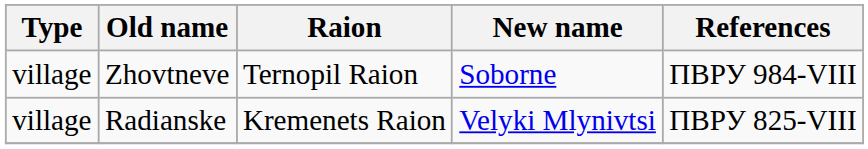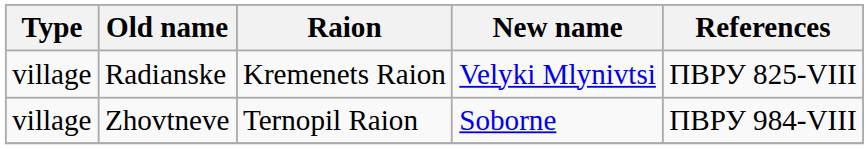rows swapped: (166, 119) <-> (167, 73)
